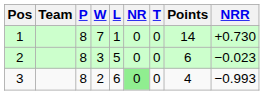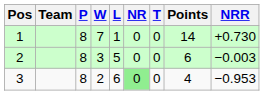(235, 57) −0.023 -> (235, 57) −0.003
(235, 79) −0.993 -> (235, 79) −0.953
